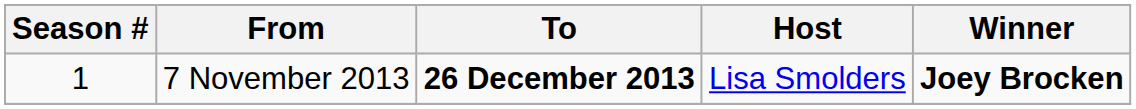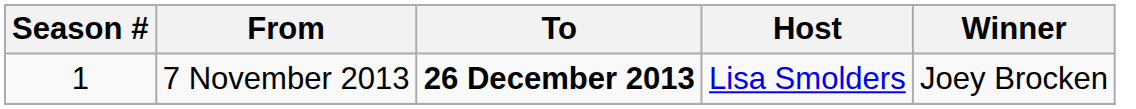(1022, 78) bold -> (1014, 78) normal
